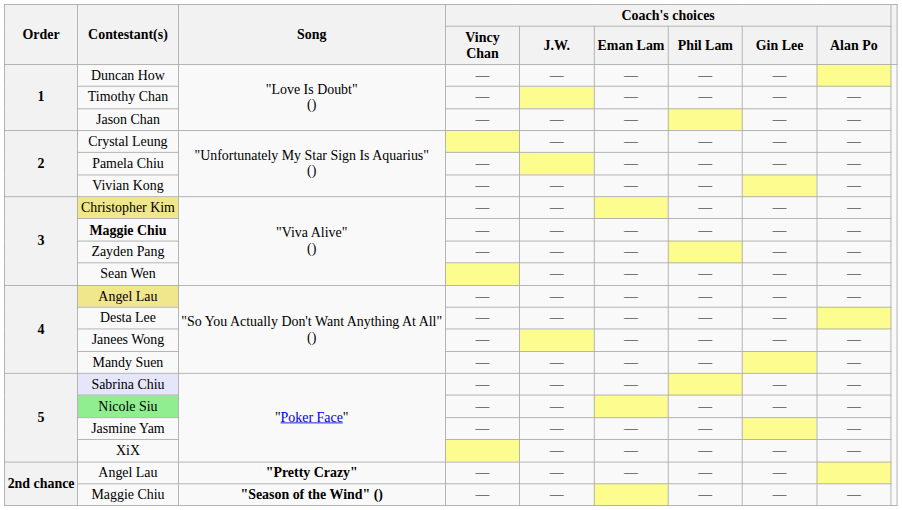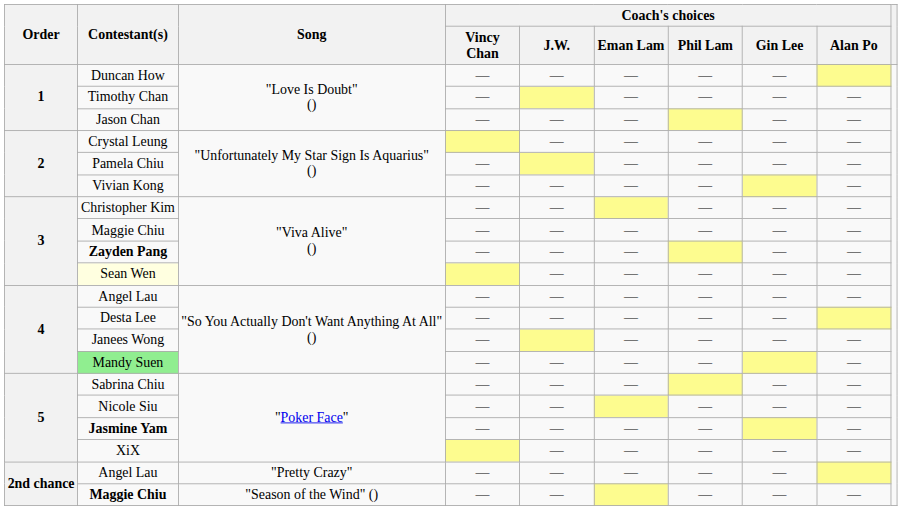(128, 207) khaki background -> (128, 207) no background
(128, 229) bold -> (128, 229) normal
(128, 251) normal -> (128, 251) bold
(128, 274) no background -> (128, 274) lightyellow background
(128, 296) khaki background -> (128, 296) no background
(128, 362) no background -> (128, 362) lightgreen background
(128, 384) lavender background -> (128, 384) no background
(128, 406) lightgreen background -> (128, 406) no background
(128, 428) normal -> (128, 428) bold
(312, 472) bold -> (312, 472) normal
(128, 494) normal -> (128, 494) bold
(312, 494) bold -> (312, 494) normal
